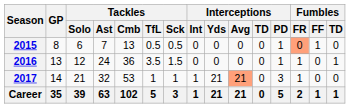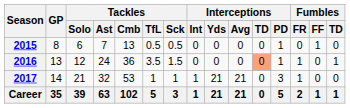(300, 45) lightsalmon background -> (300, 45) no background
(262, 62) no background -> (262, 62) lightsalmon background
(240, 78) lightsalmon background -> (240, 78) no background
